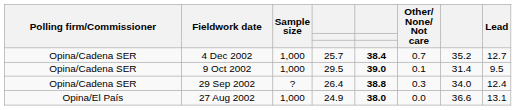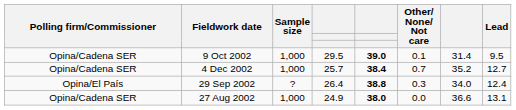rows swapped: (227, 55) <-> (227, 70)
(93, 84) Opina/Cadena SER -> (93, 84) Opina/El País
(93, 98) Opina/El País -> (93, 98) Opina/Cadena SER
